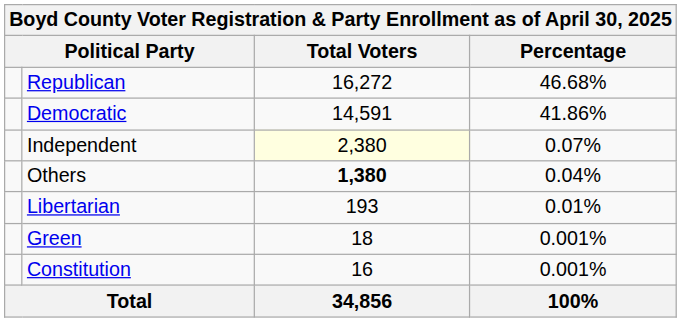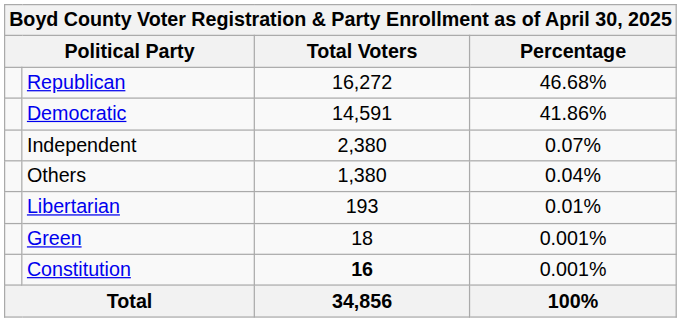(362, 144) lightyellow background -> (362, 144) no background
(362, 176) bold -> (362, 176) normal
(362, 269) normal -> (362, 269) bold
